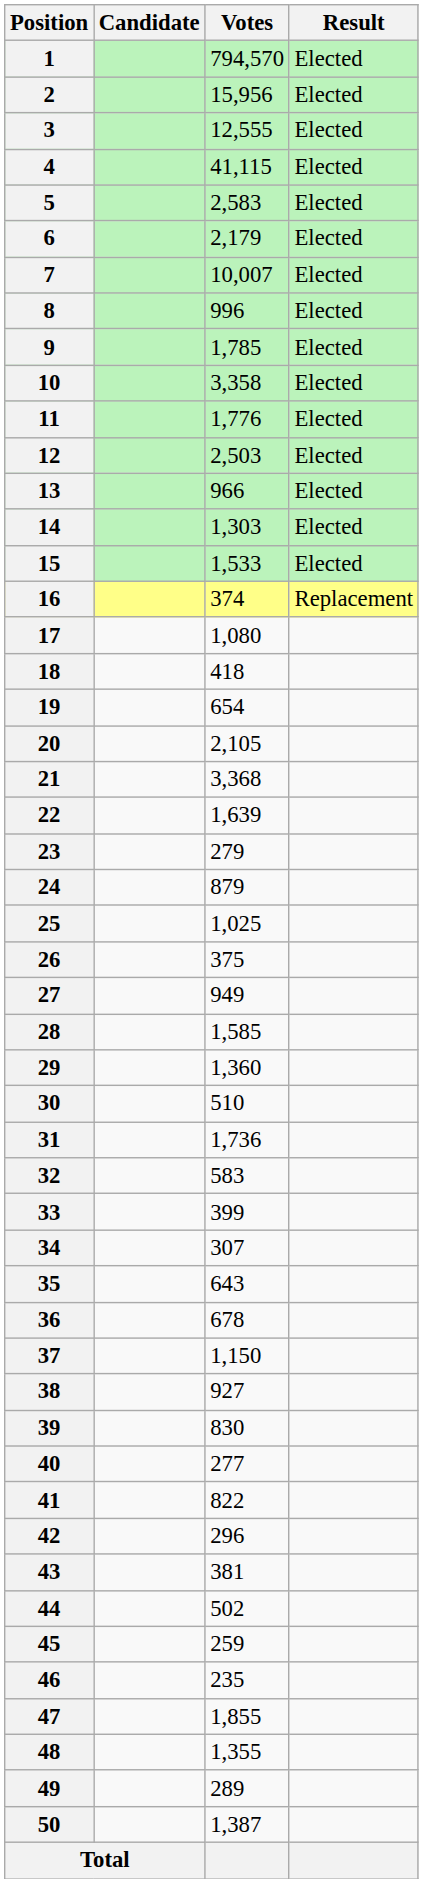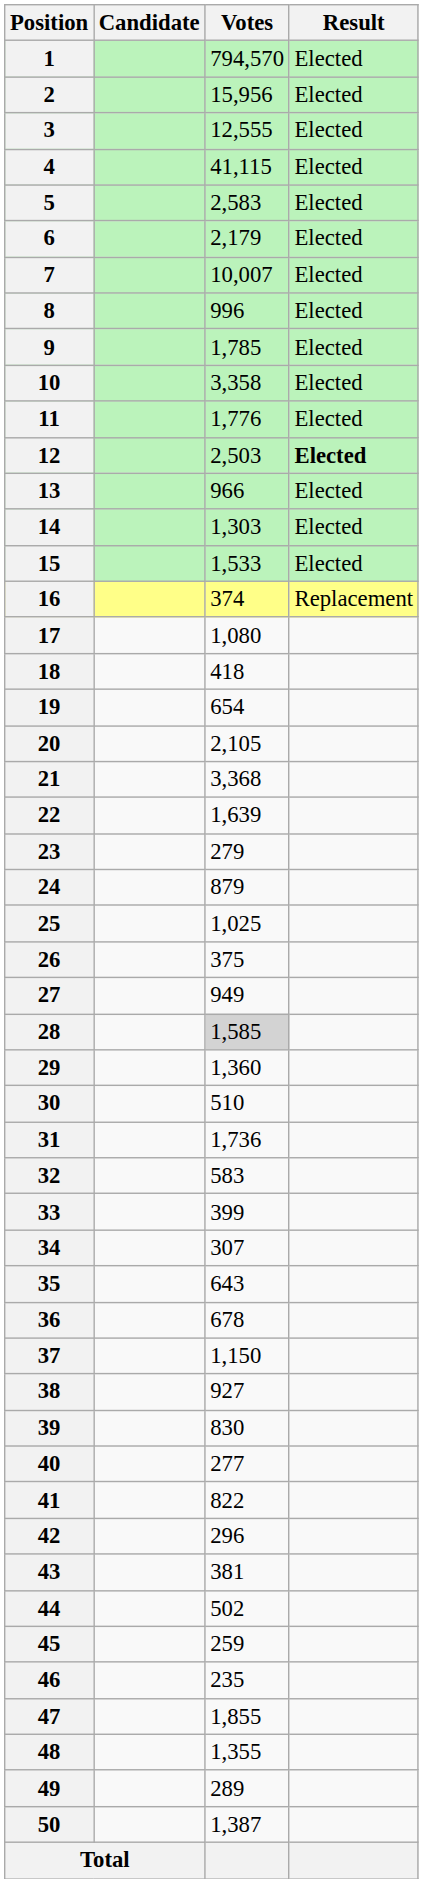(329, 454) normal -> (330, 454) bold
(236, 1031) no background -> (236, 1031) lightgrey background
